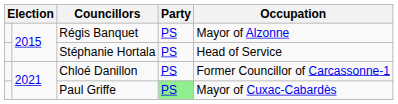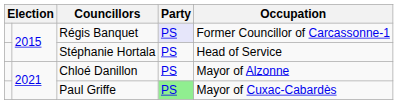(169, 33) no background -> (169, 33) lavender background
(243, 33) Mayor of Alzonne -> (293, 33) Former Councillor of Carcassonne-1
(293, 71) Former Councillor of Carcassonne-1 -> (243, 71) Mayor of Alzonne
